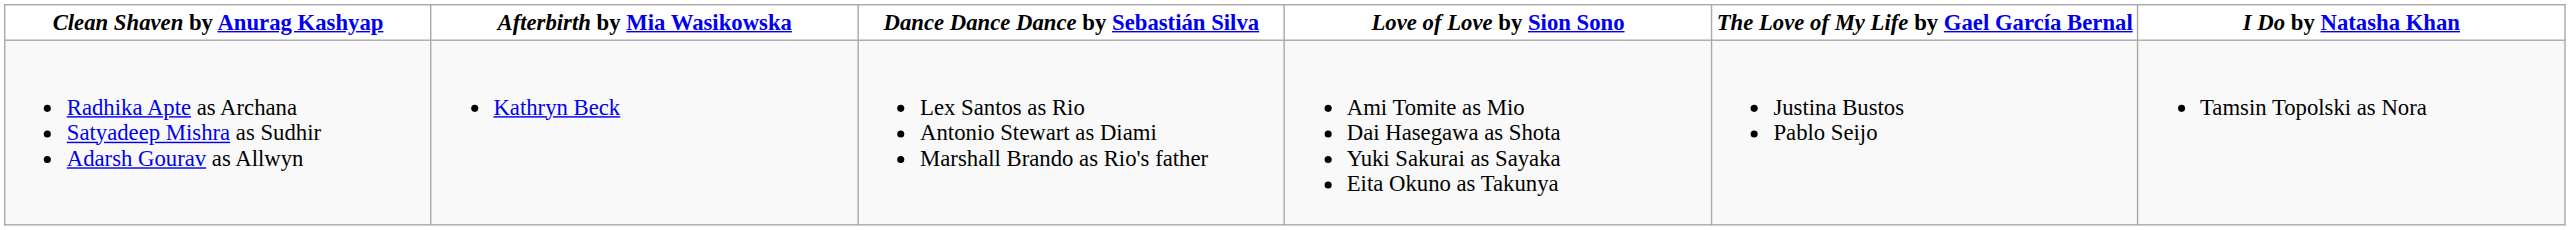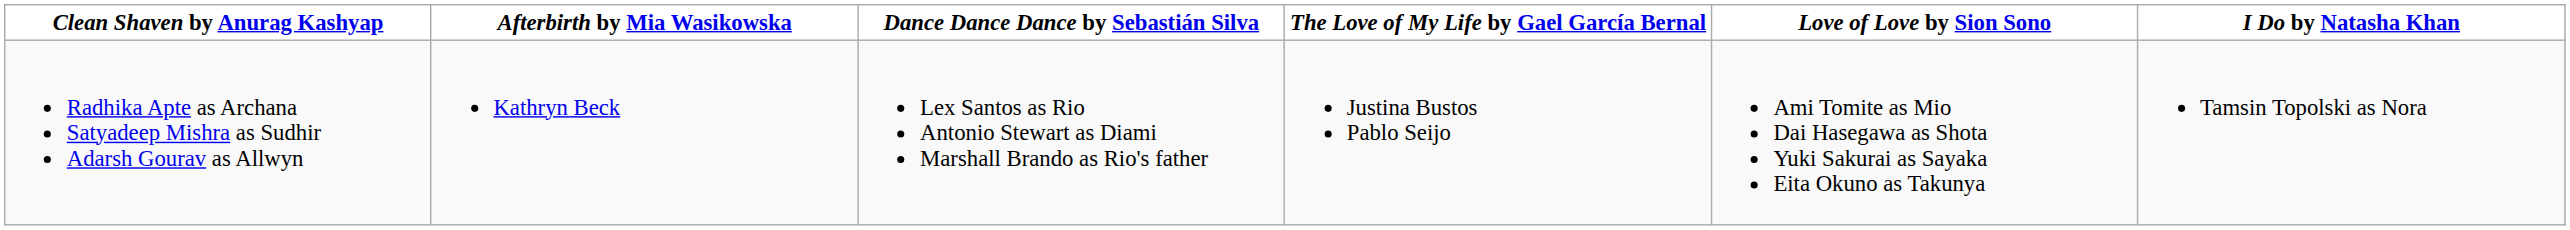columns swapped: (1498, 22) <-> (1925, 22)
